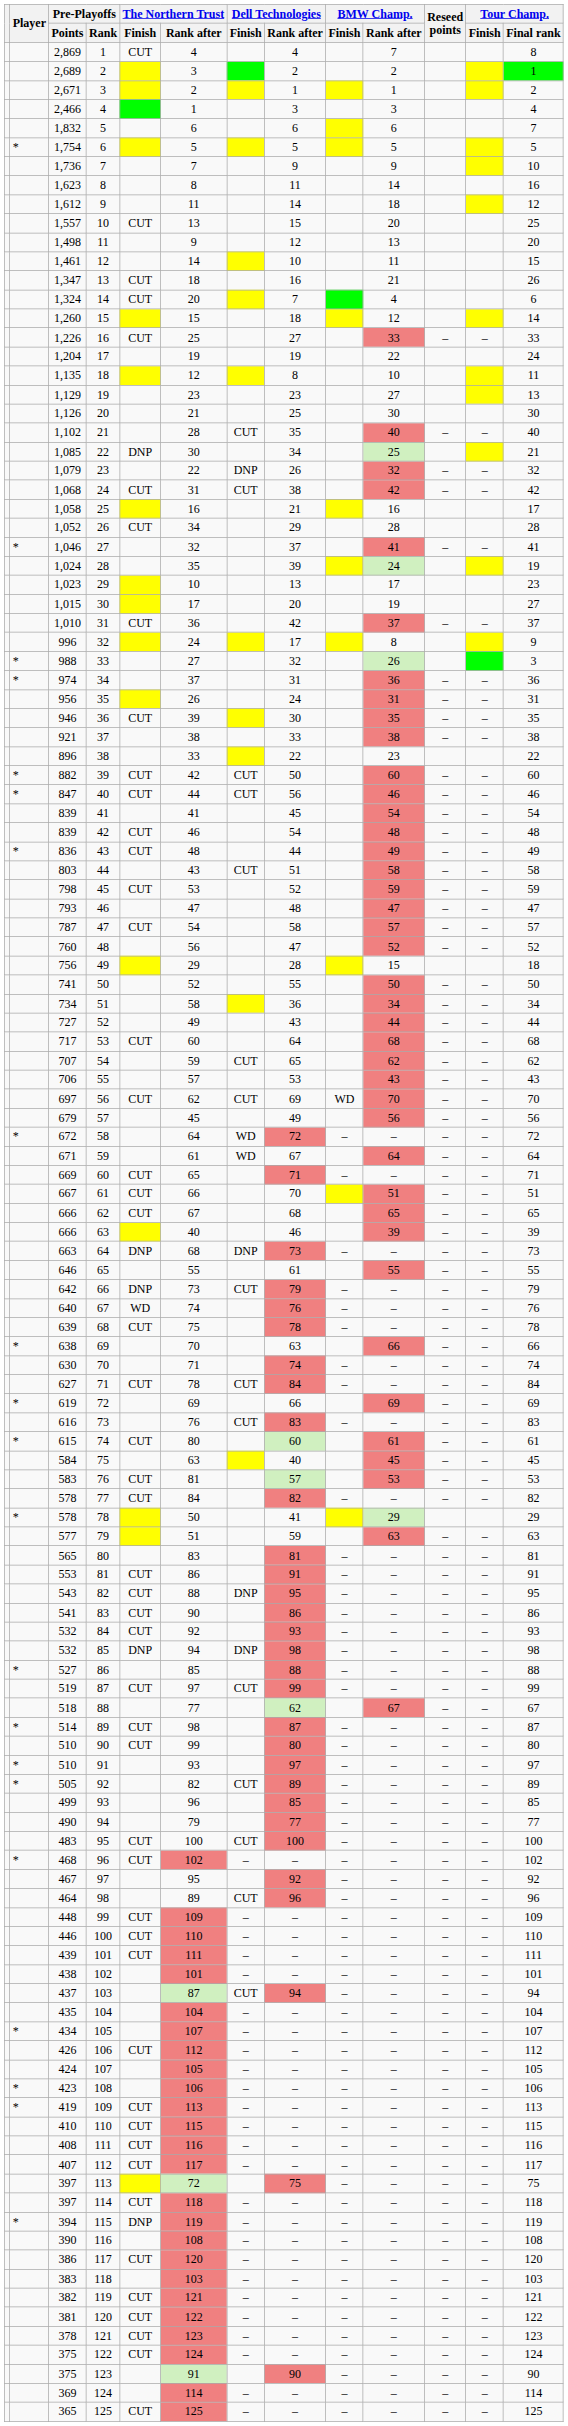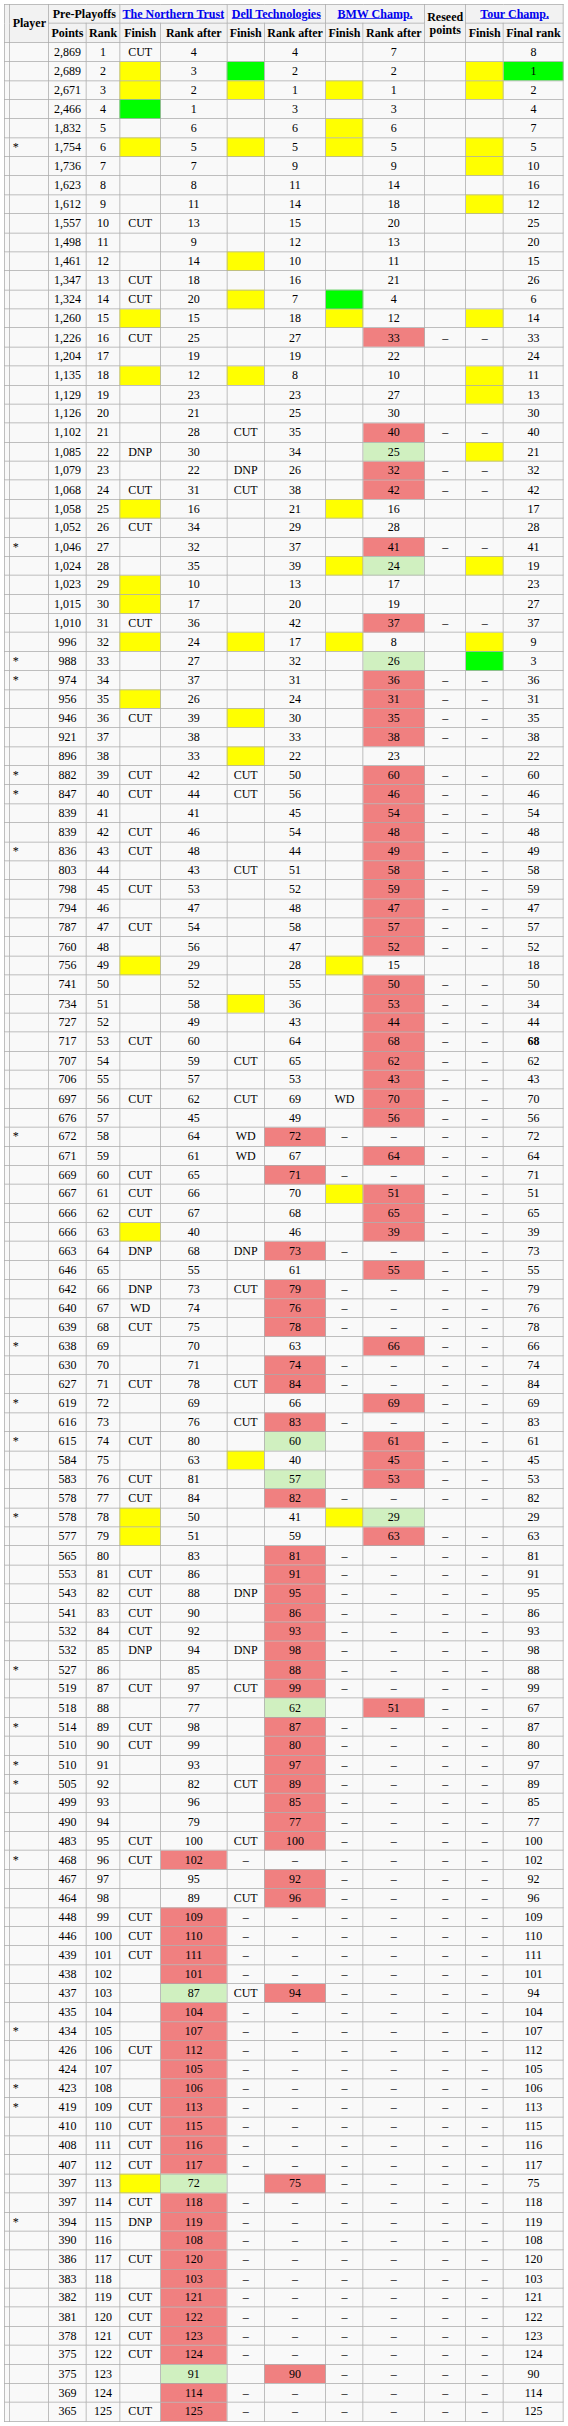(68, 908) 793 -> (68, 908) 794
(394, 1003) 34 -> (394, 1003) 53
(533, 1041) normal -> (533, 1041) bold
(68, 1117) 679 -> (68, 1117) 676
(394, 1707) 67 -> (394, 1707) 51
